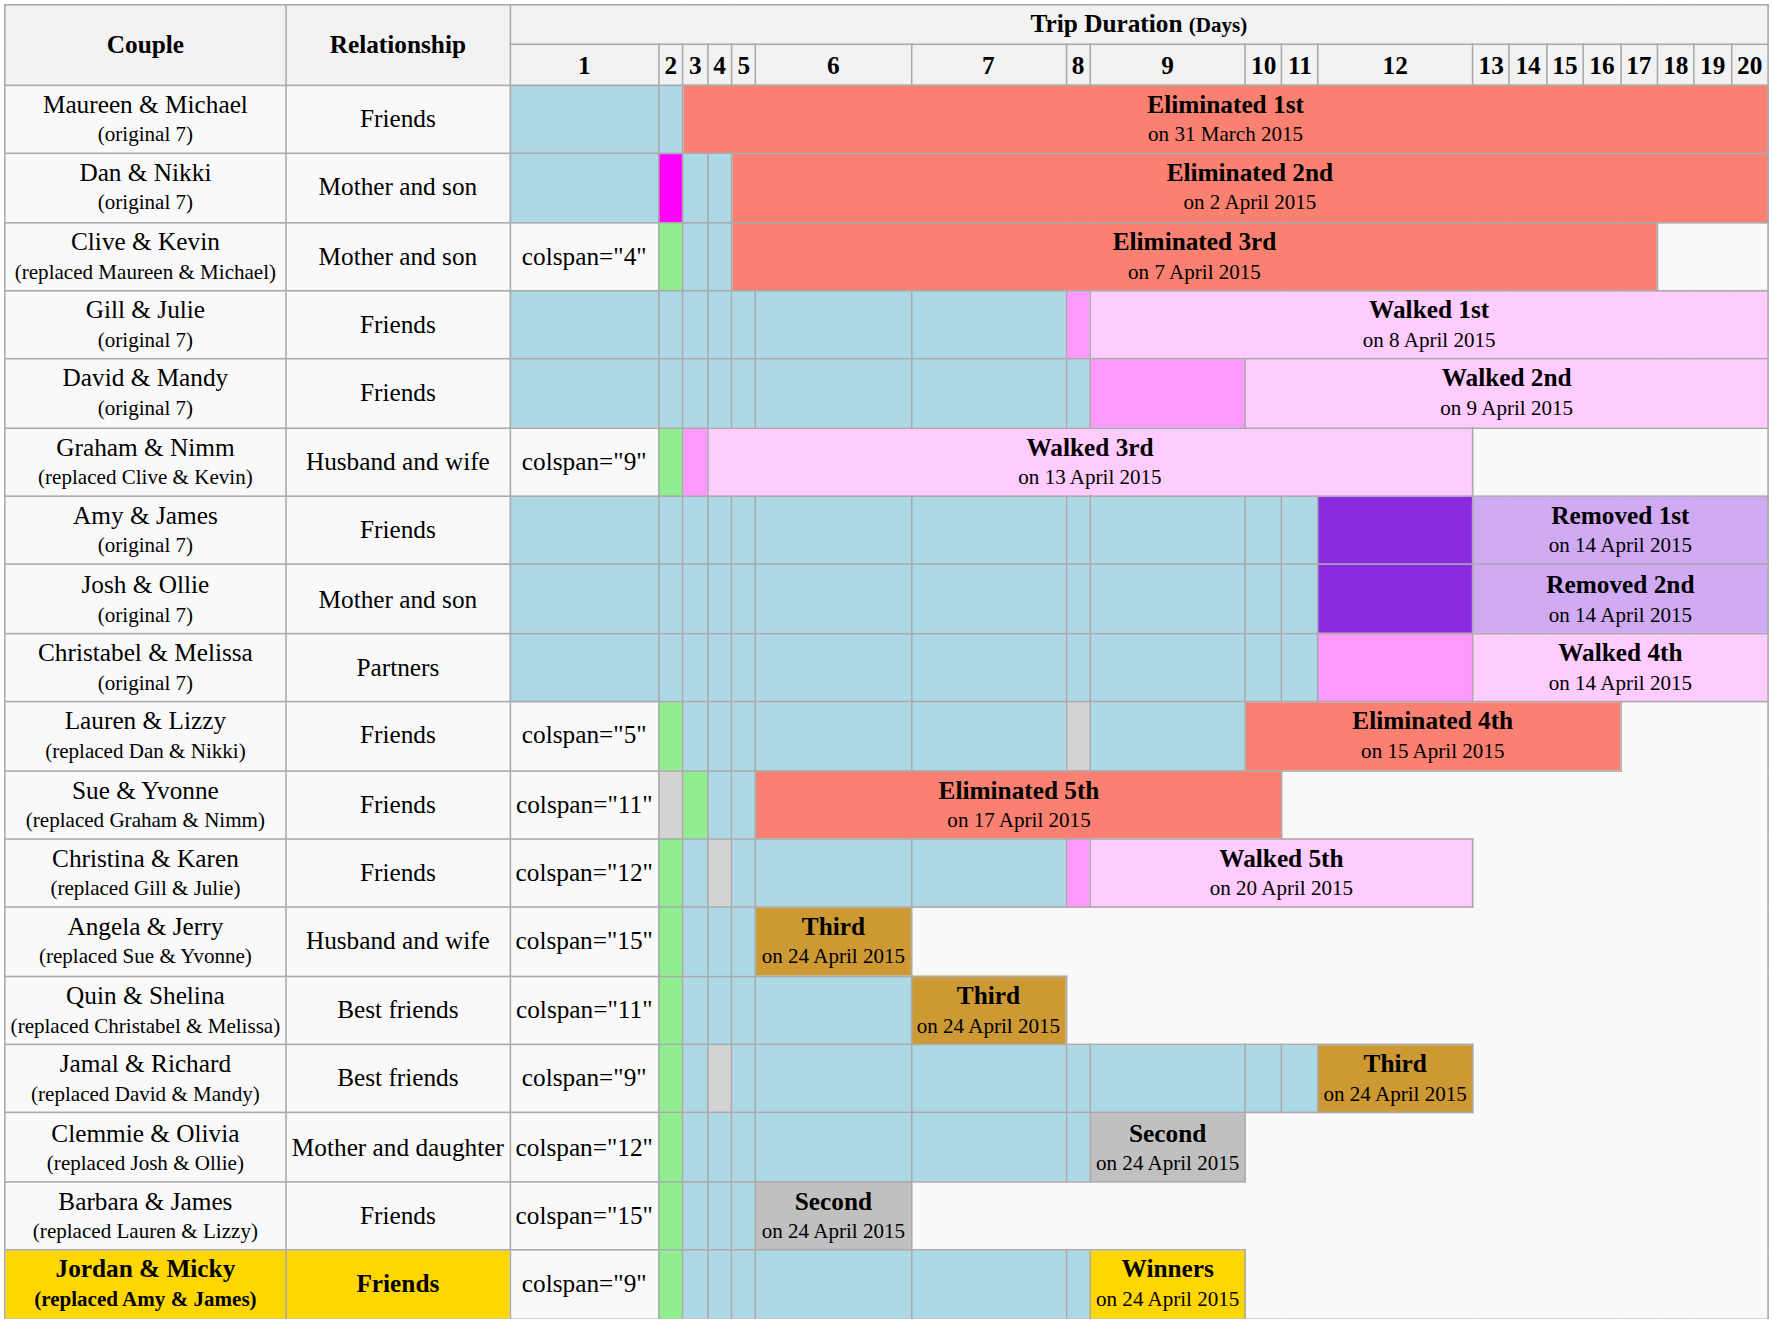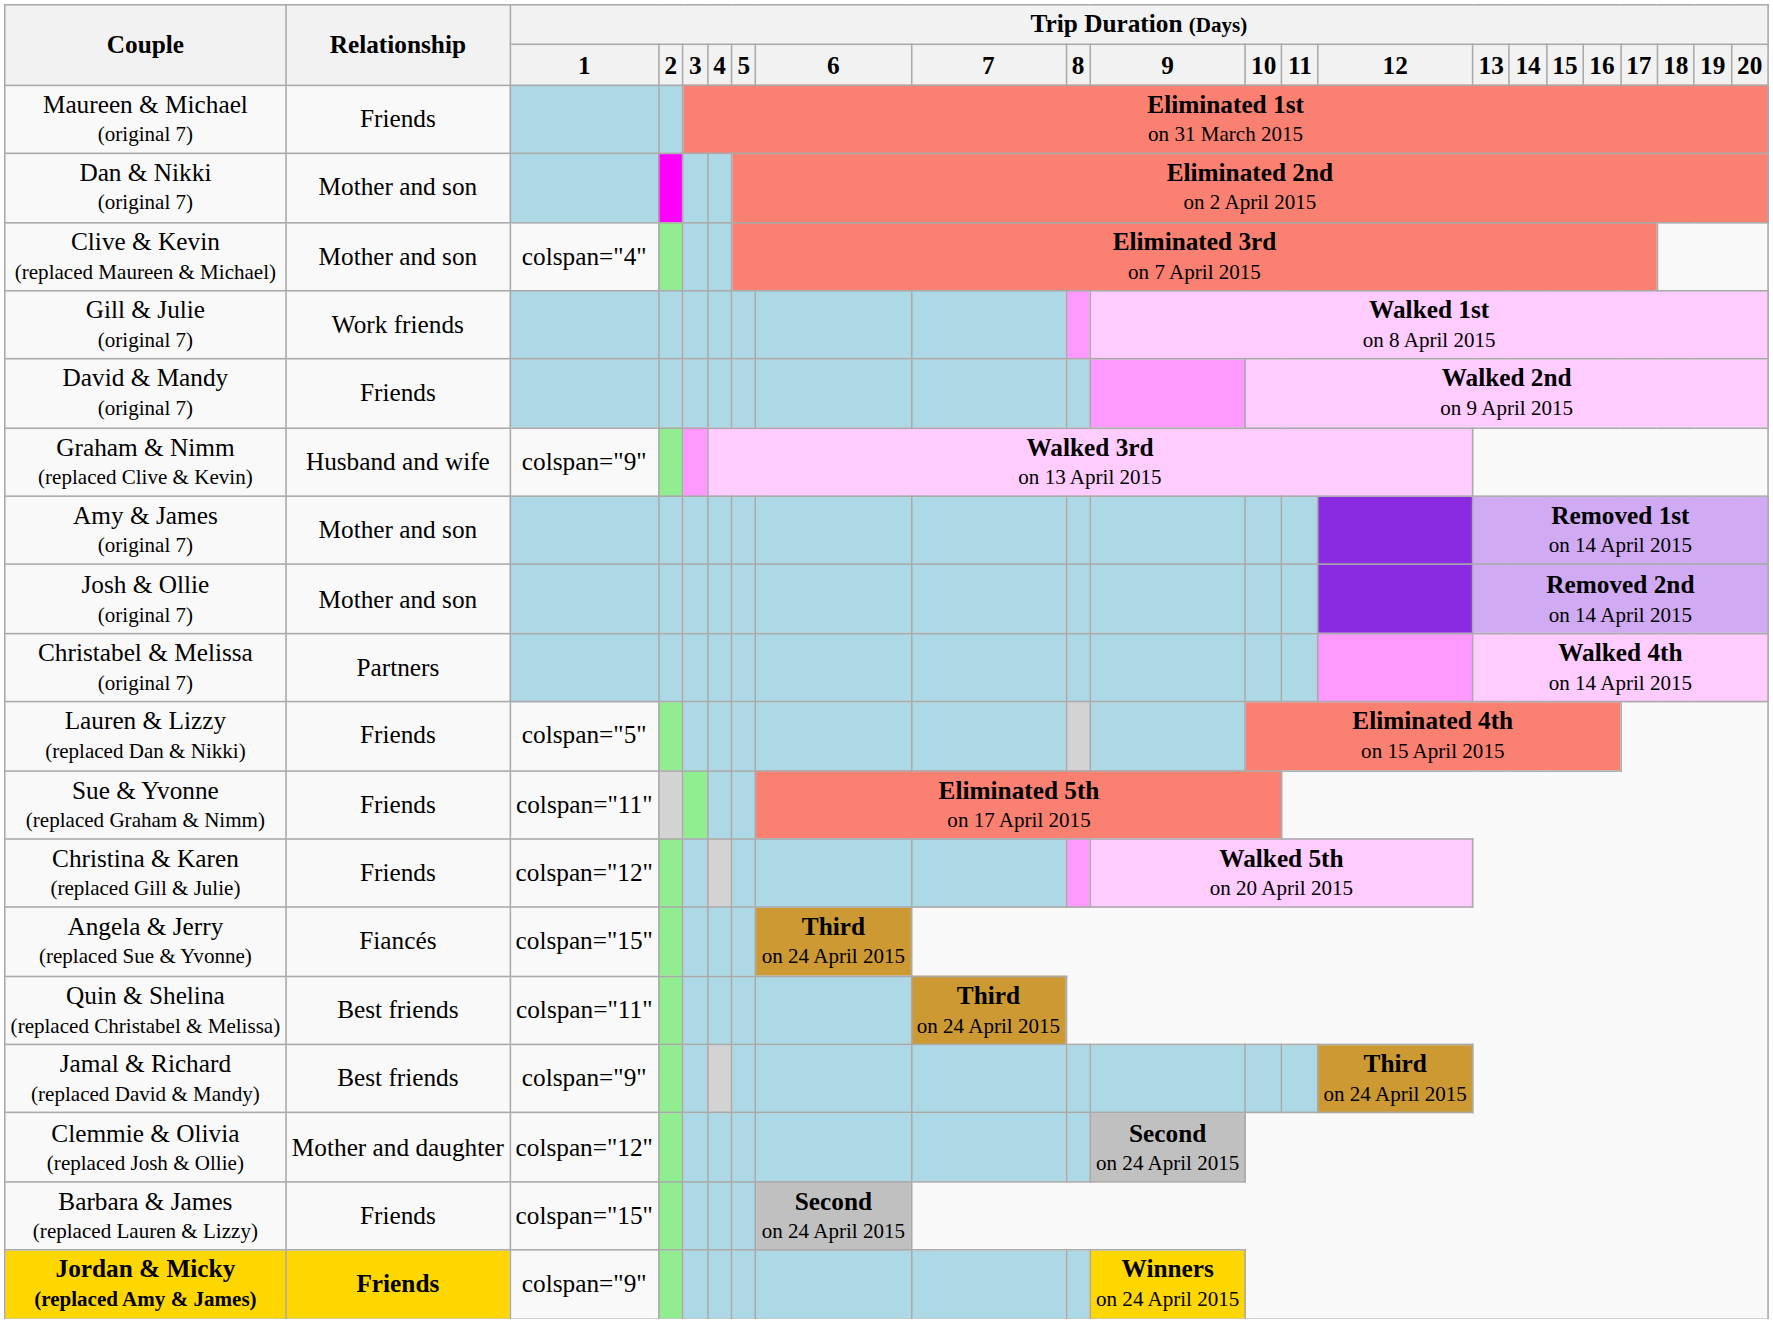(398, 324) Friends -> (398, 324) Work friends
(398, 530) Friends -> (398, 530) Mother and son
(398, 941) Husband and wife -> (398, 941) Fiancés
